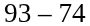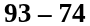(45, 12) normal -> (45, 12) bold
